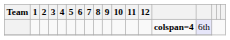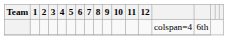(174, 26) bold -> (173, 26) normal
(204, 26) lavender background -> (202, 26) no background
